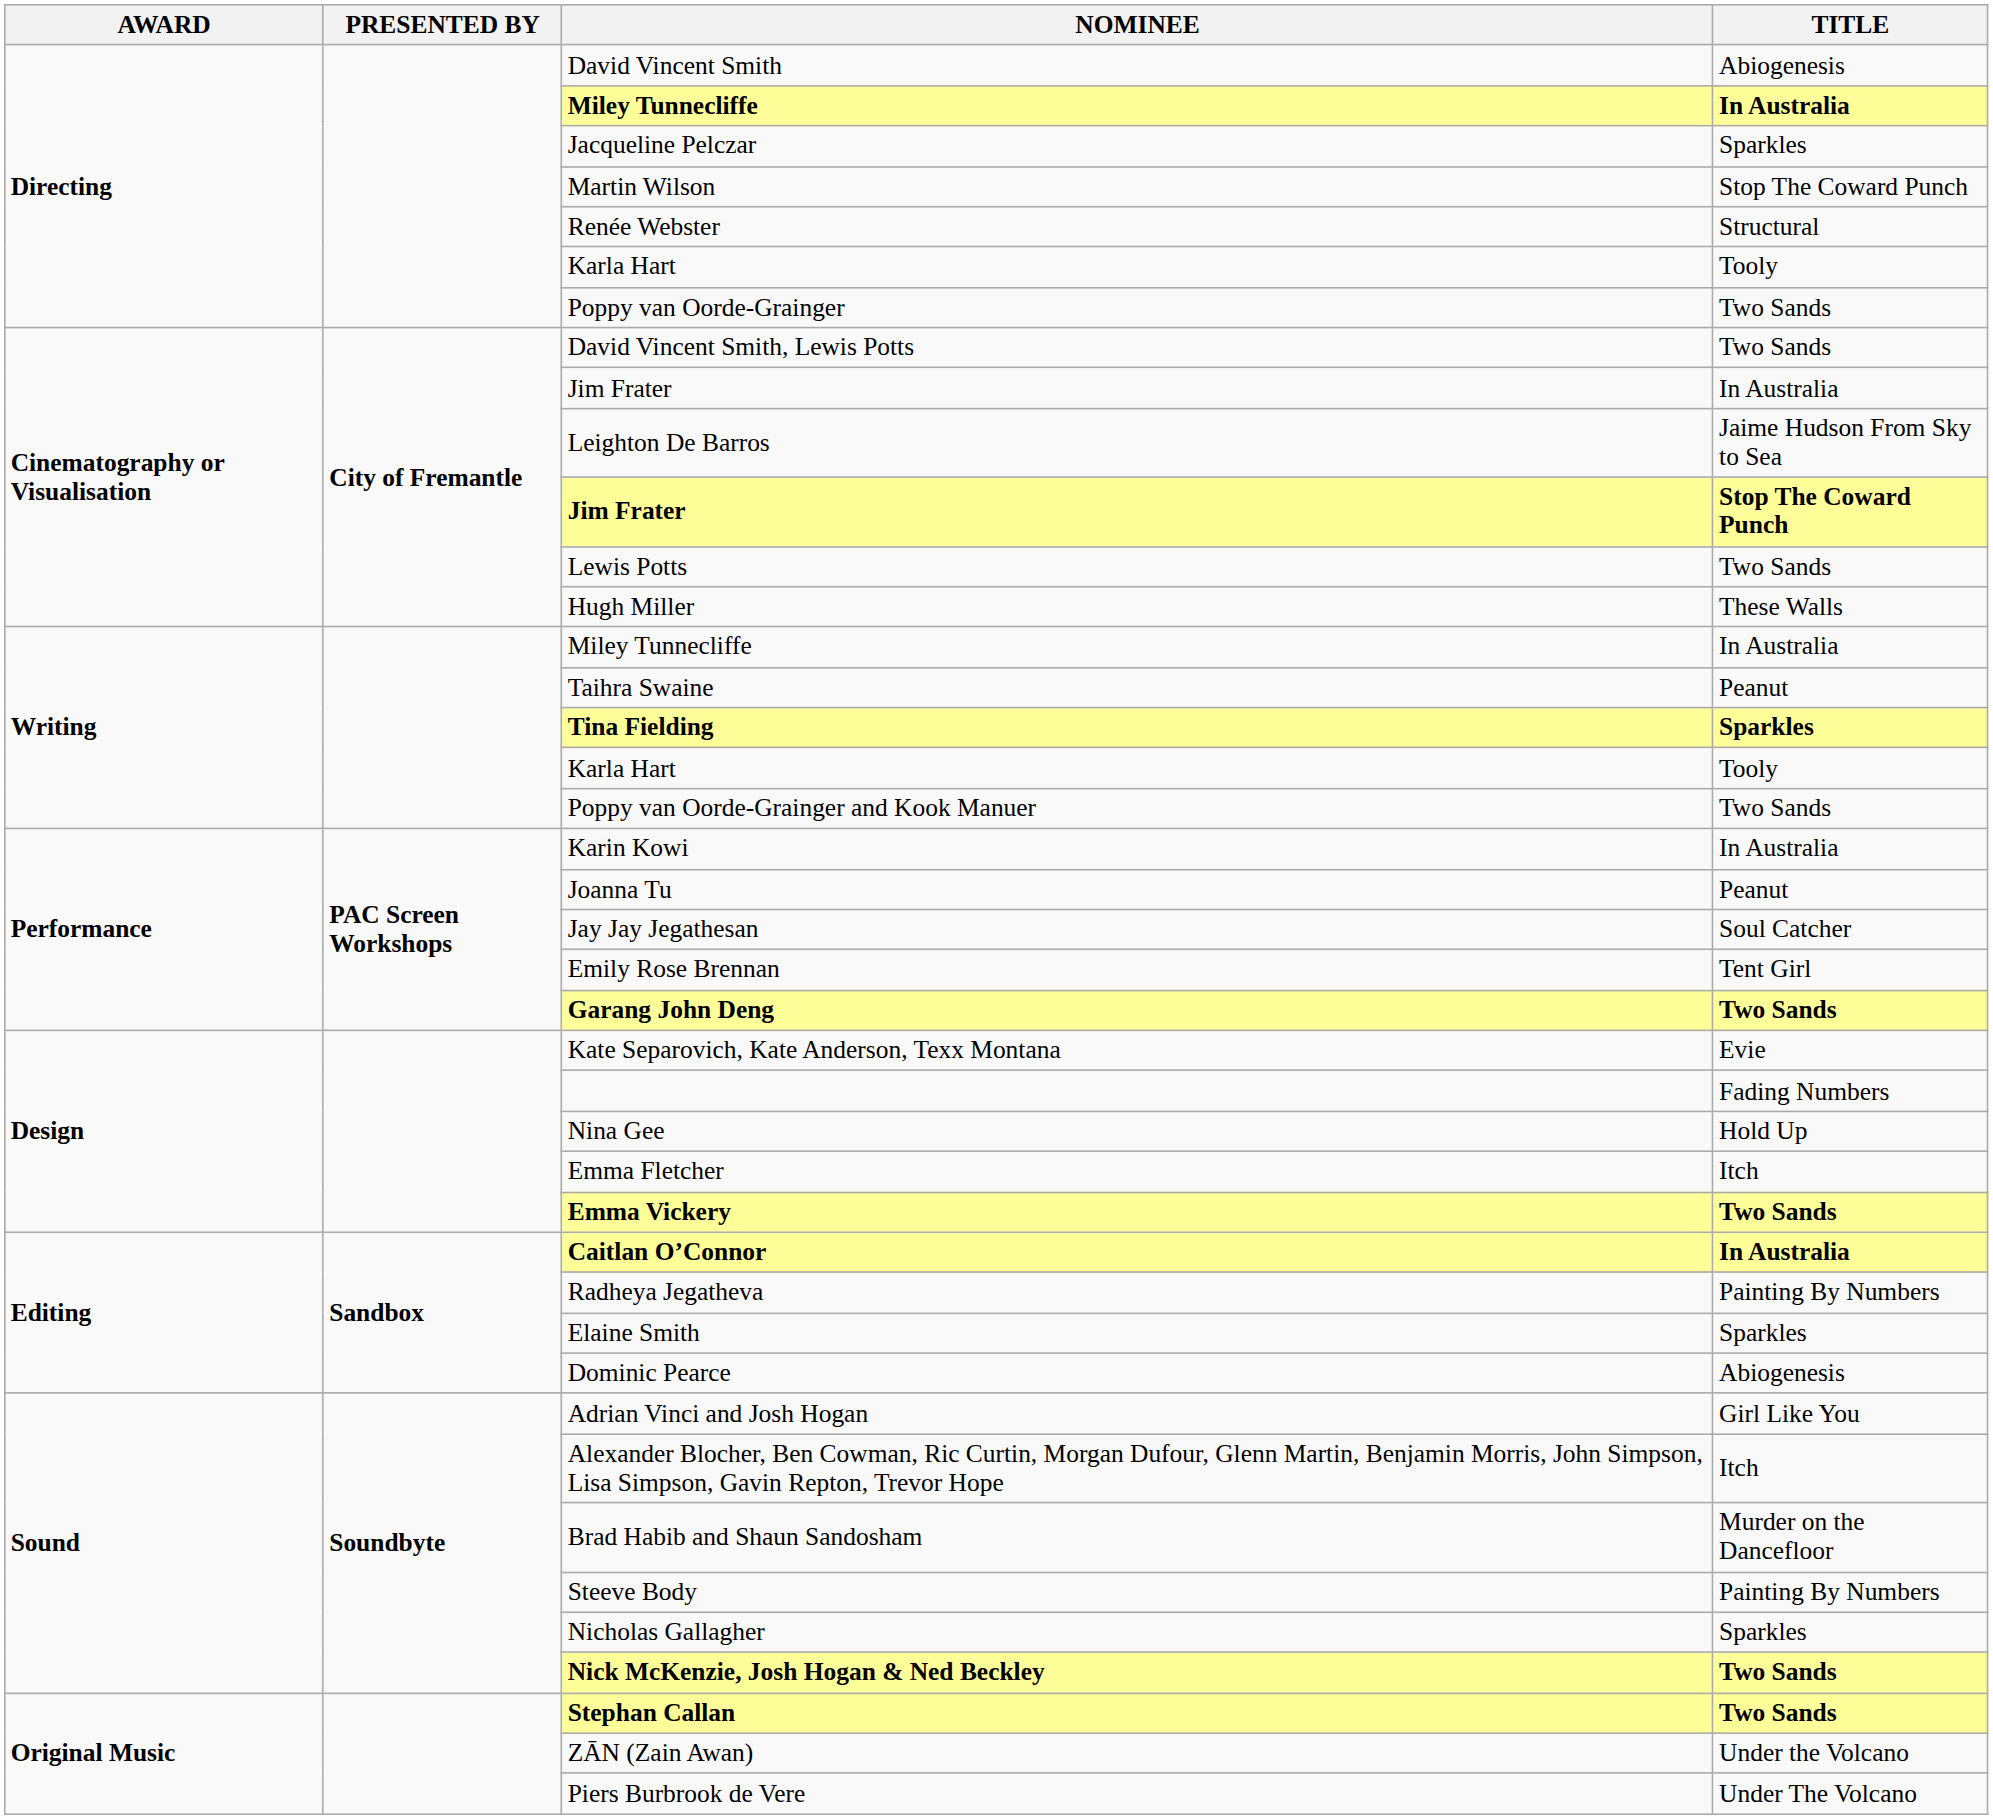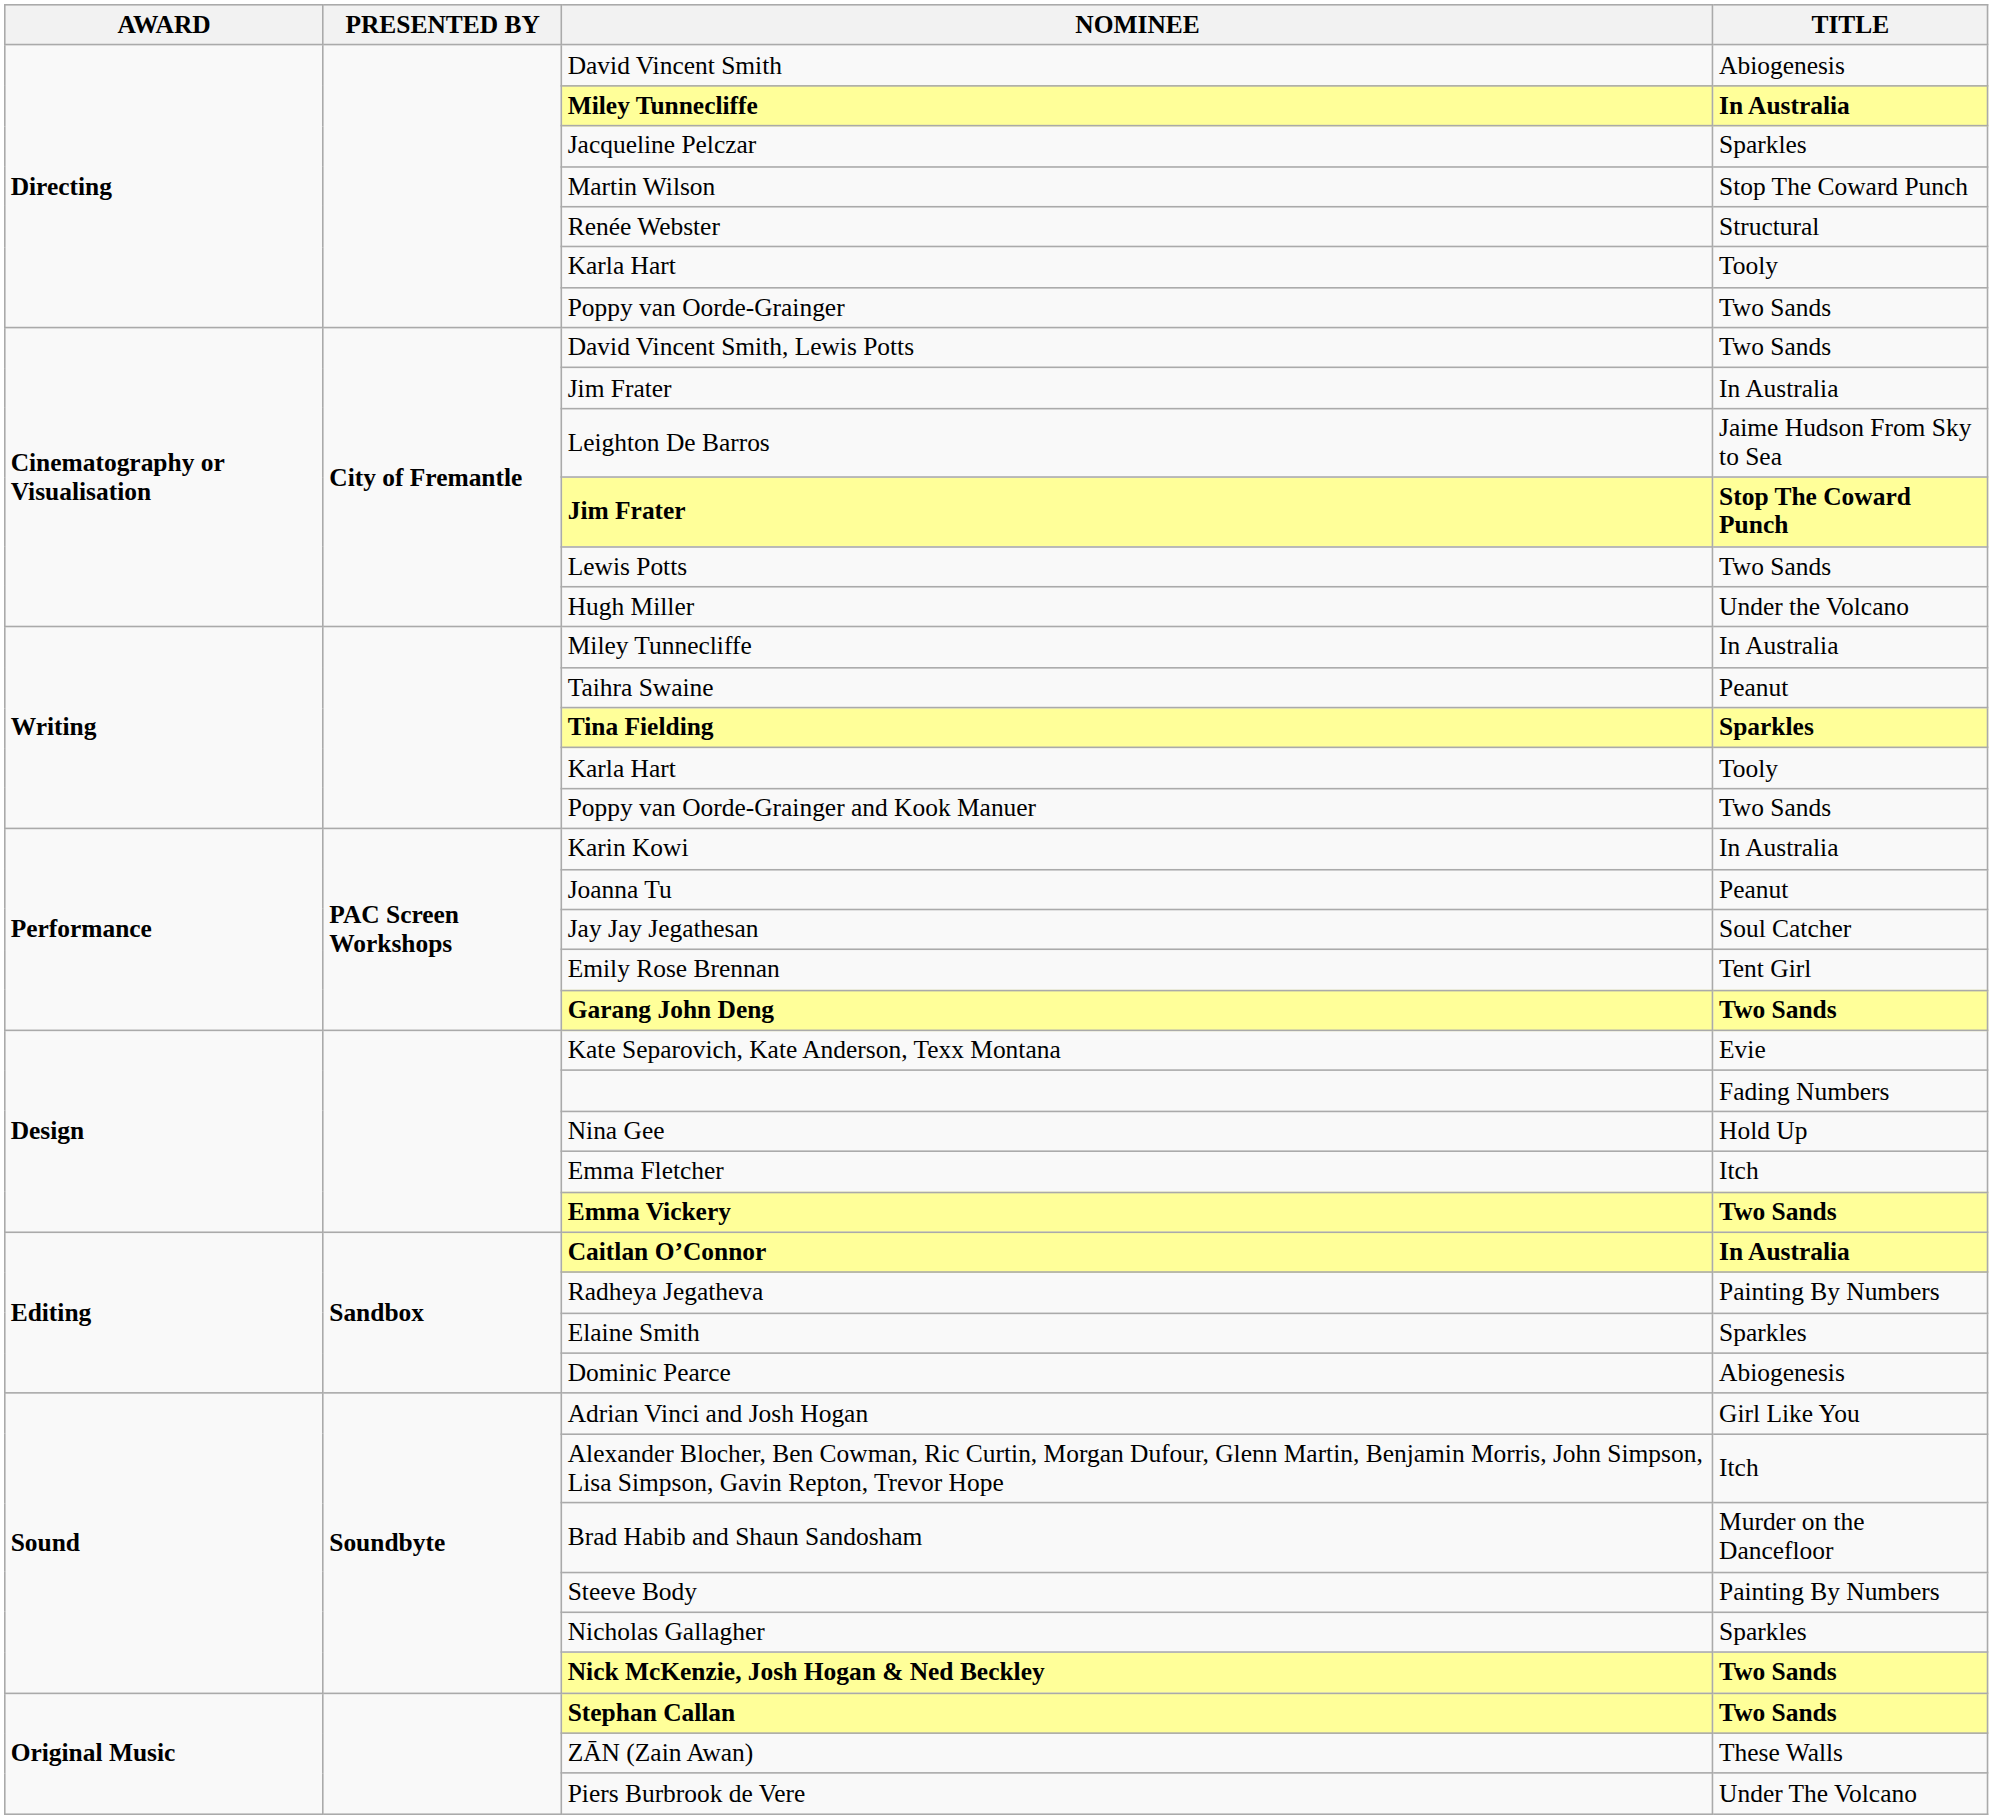(1781, 606) These Walls -> (1814, 606) Under the Volcano
(1814, 1753) Under the Volcano -> (1781, 1753) These Walls
